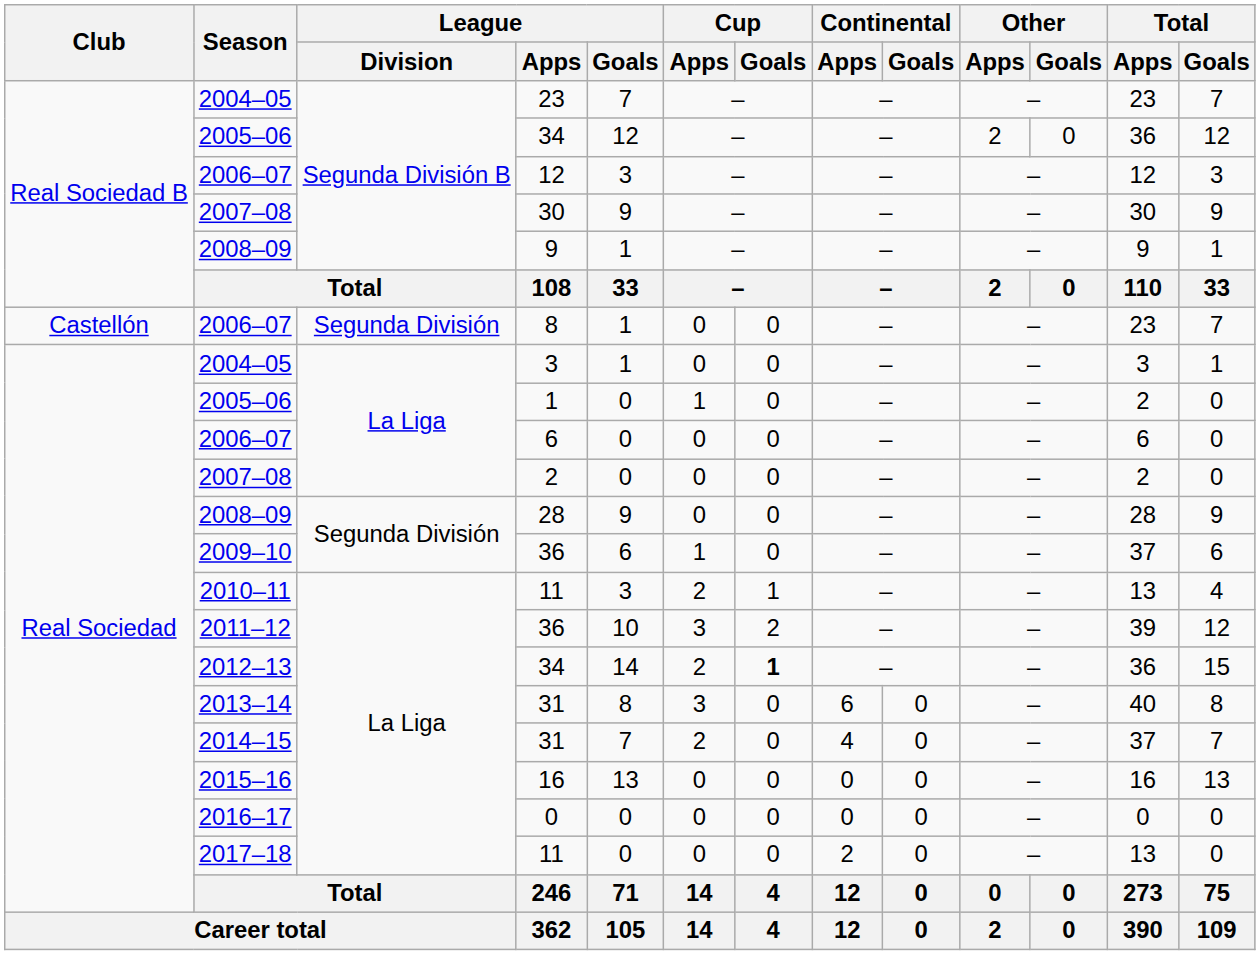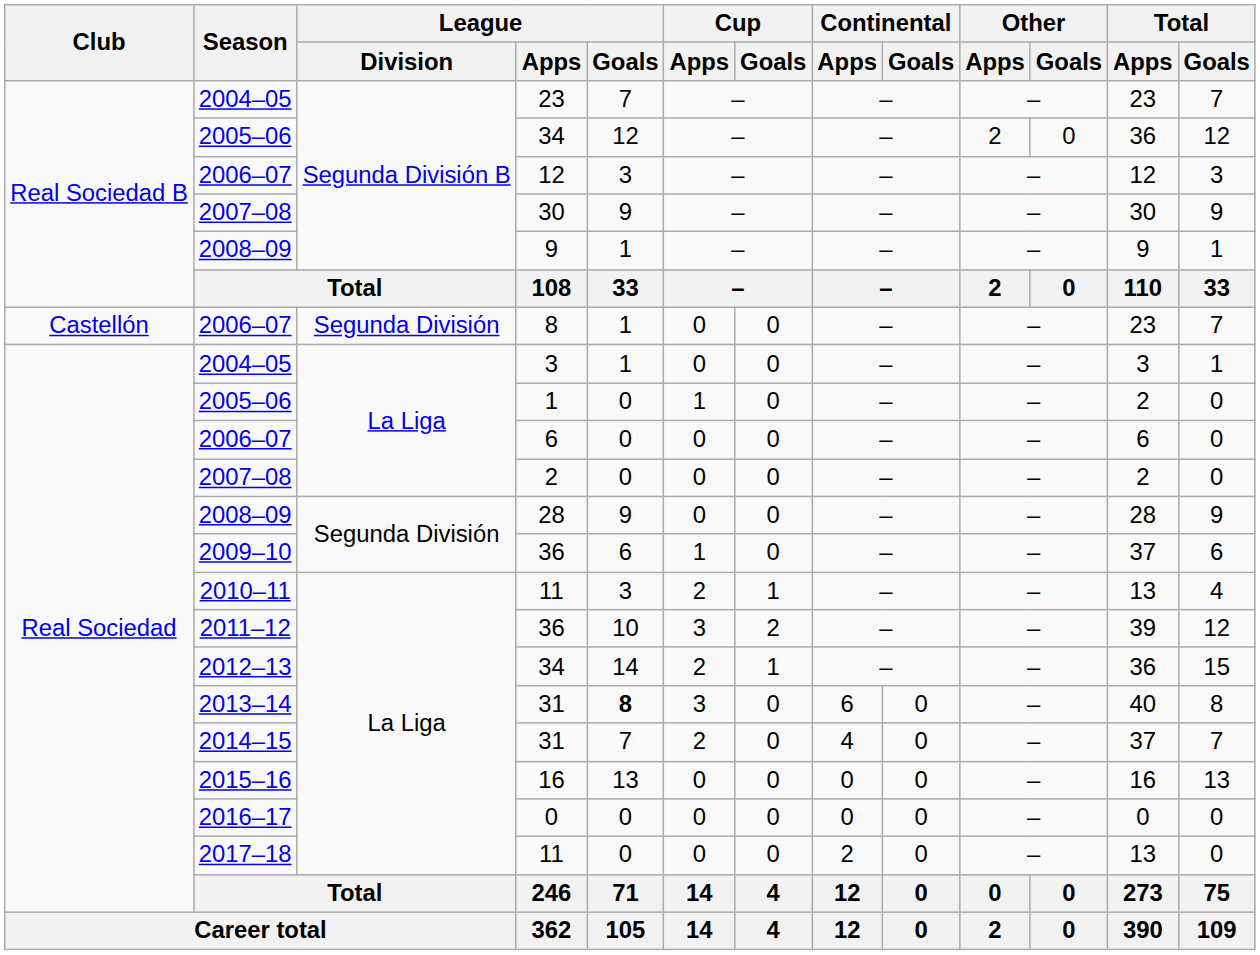(773, 666) bold -> (773, 666) normal
(625, 703) normal -> (625, 703) bold
